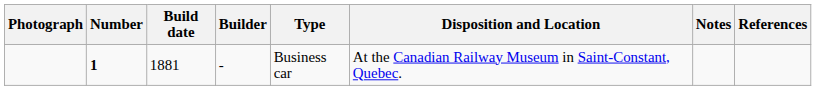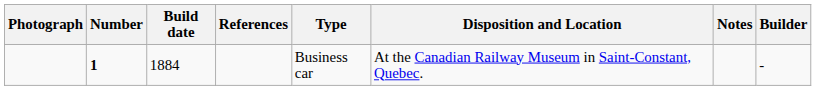columns swapped: (243, 24) <-> (773, 24)
(165, 65) 1881 -> (165, 65) 1884
